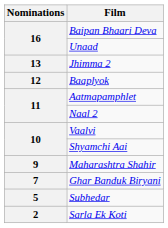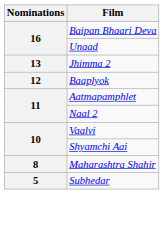(36, 164) 9 -> (36, 164) 8
- row: (115, 180)
- row: (98, 214)
